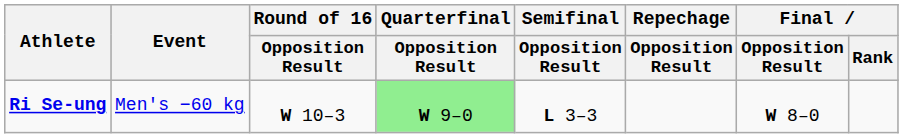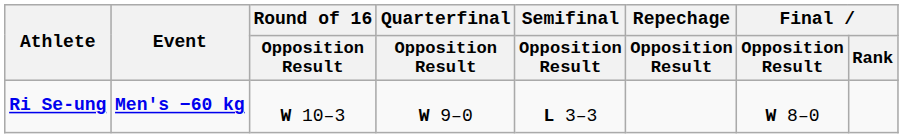(180, 106) normal -> (180, 106) bold
(446, 117) lightgreen background -> (446, 117) no background
